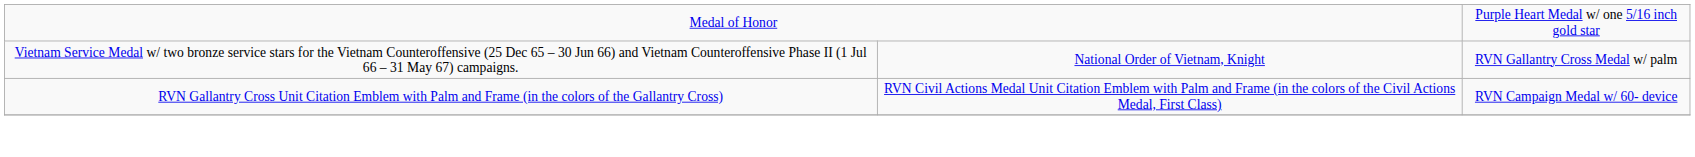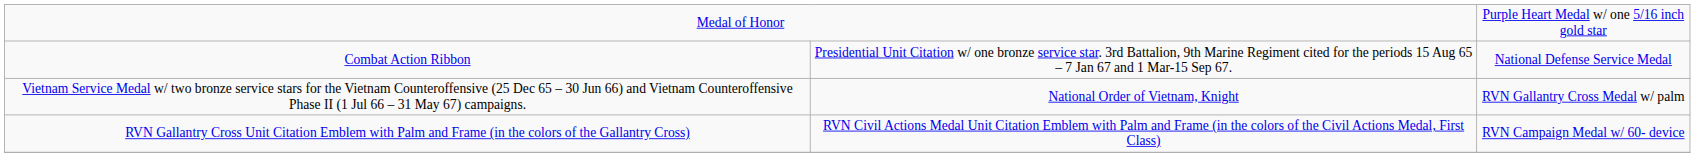+ row: (408, 59)
